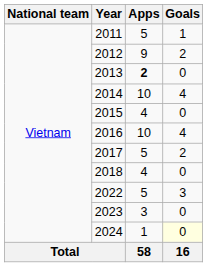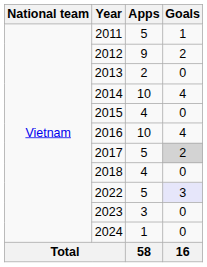(144, 73) bold -> (144, 73) normal
(183, 152) no background -> (183, 152) lightgrey background
(183, 192) no background -> (183, 192) lavender background
(183, 232) lightyellow background -> (183, 232) no background
